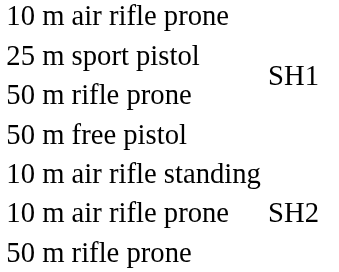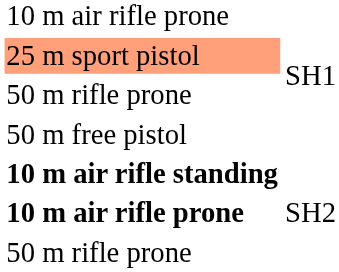(103, 55) no background -> (103, 55) lightsalmon background
(134, 173) normal -> (142, 173) bold
(118, 212) normal -> (125, 212) bold
